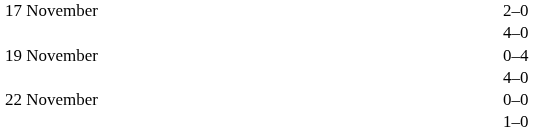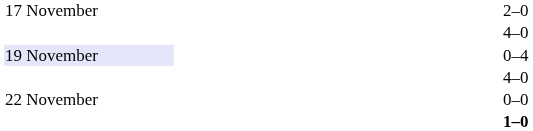(52, 55) no background -> (52, 55) lavender background
(516, 122) normal -> (516, 122) bold
